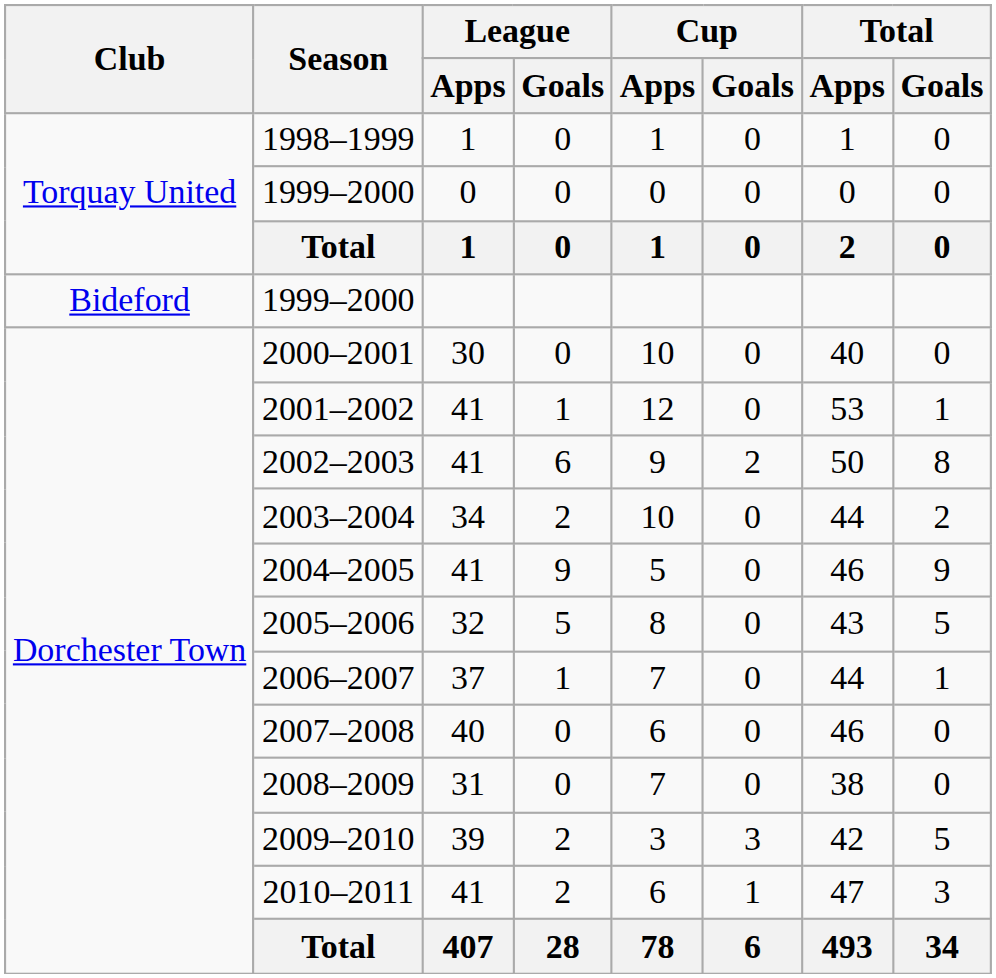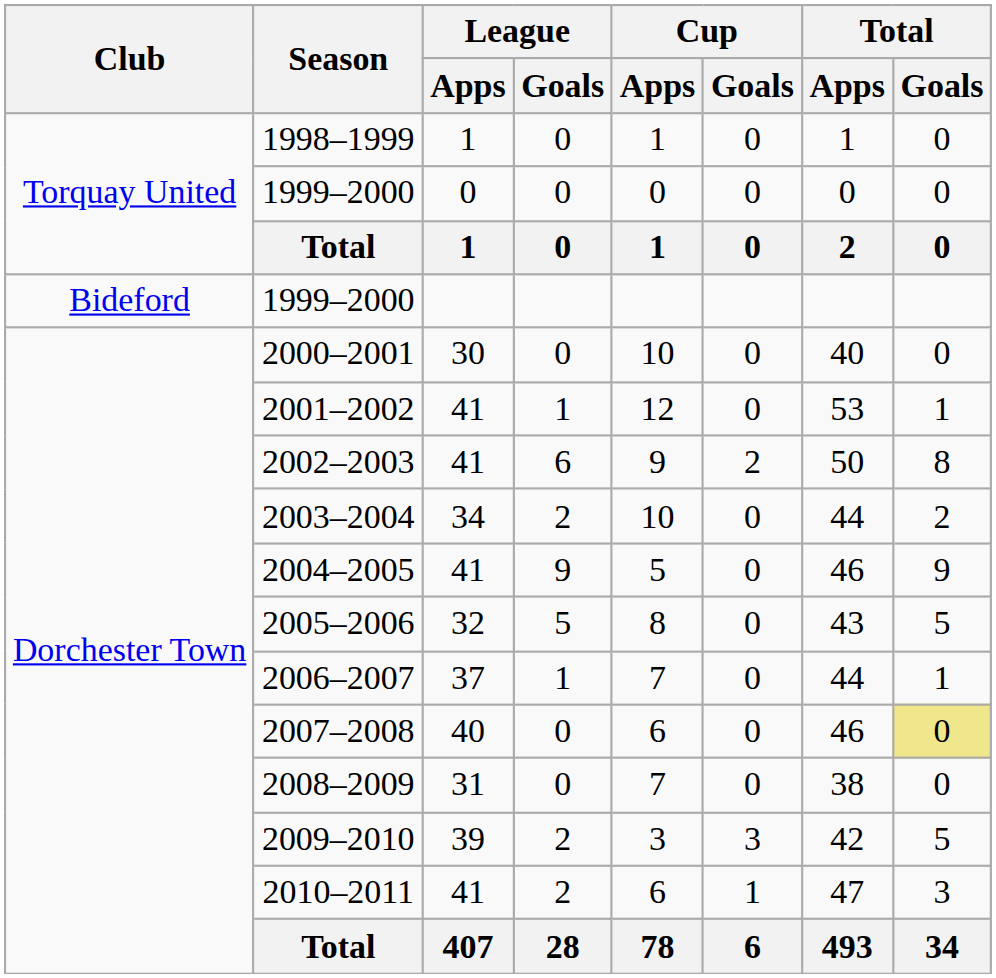(942, 730) no background -> (942, 730) khaki background
